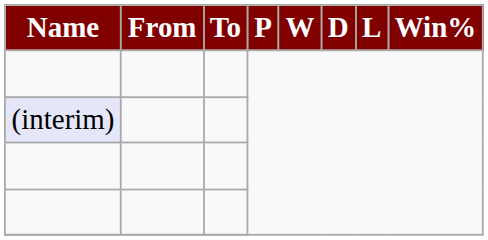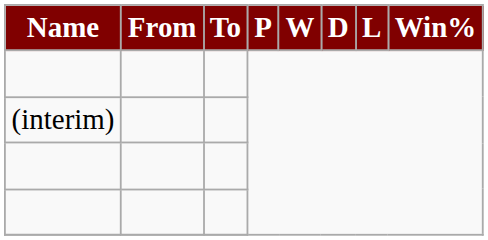(63, 119) lavender background -> (63, 119) no background
